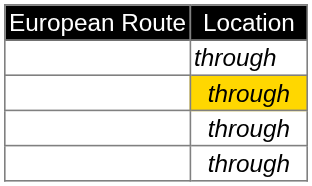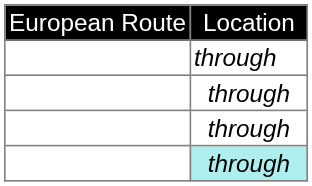(249, 93) gold background -> (249, 93) no background
(249, 163) no background -> (249, 163) paleturquoise background
